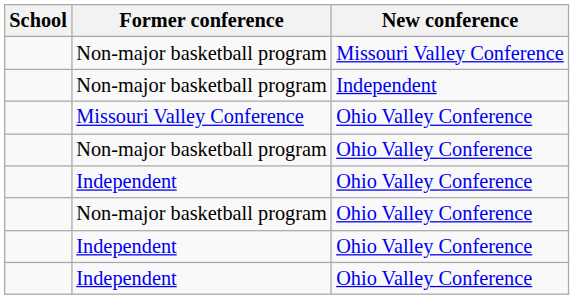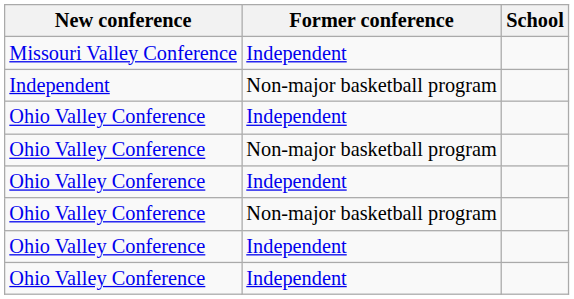columns swapped: (38, 20) <-> (450, 20)
(202, 52) Non-major basketball program -> (297, 52) Independent
(190, 117) Missouri Valley Conference -> (297, 117) Independent
